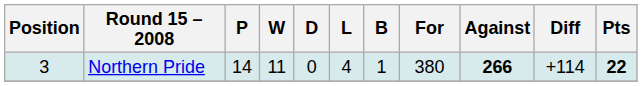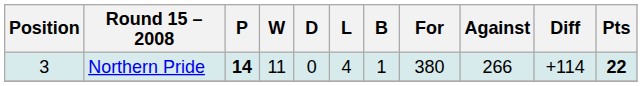(242, 67) normal -> (242, 67) bold
(497, 67) bold -> (497, 67) normal
